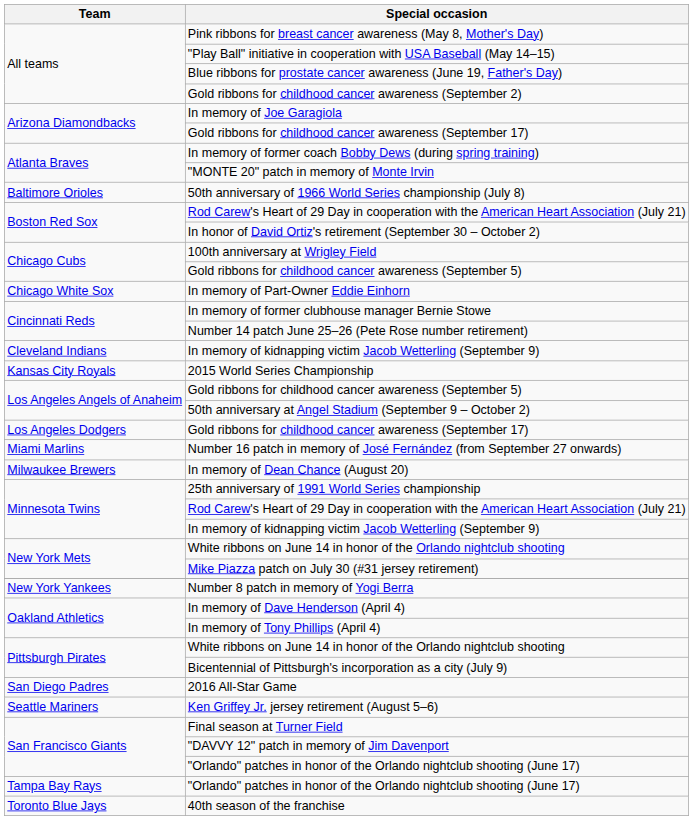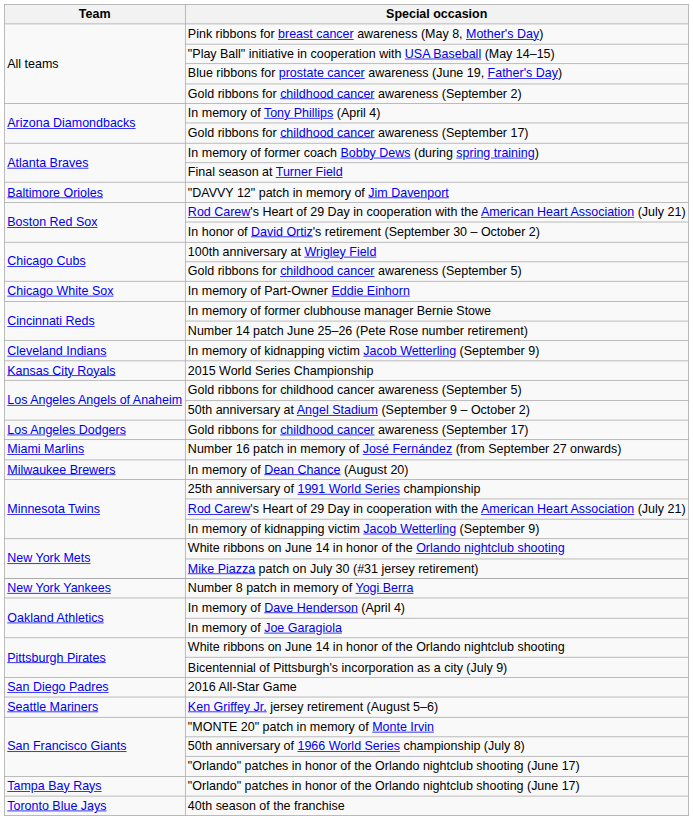(265, 113) In memory of Joe Garagiola -> (284, 113) In memory of Tony Phillips (April 4)
(311, 172) "MONTE 20" patch in memory of Monte Irvin -> (265, 172) Final season at Turner Field
(356, 192) 50th anniversary of 1966 World Series championship (July 8) -> (318, 192) "DAVVY 12" patch in memory of Jim Davenport
(284, 627) In memory of Tony Phillips (April 4) -> (265, 627) In memory of Joe Garagiola
(265, 726) Final season at Turner Field -> (311, 726) "MONTE 20" patch in memory of Monte Irvin
(318, 746) "DAVVY 12" patch in memory of Jim Davenport -> (356, 746) 50th anniversary of 1966 World Series championship (July 8)
